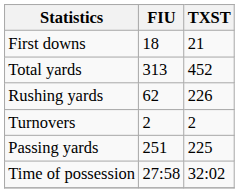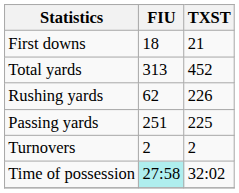rows swapped: (53, 148) <-> (42, 122)
(161, 174) no background -> (161, 174) paleturquoise background
